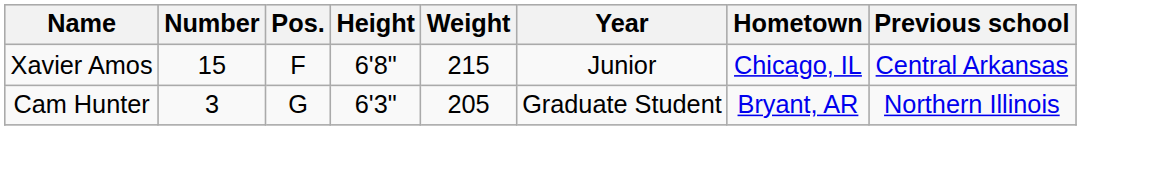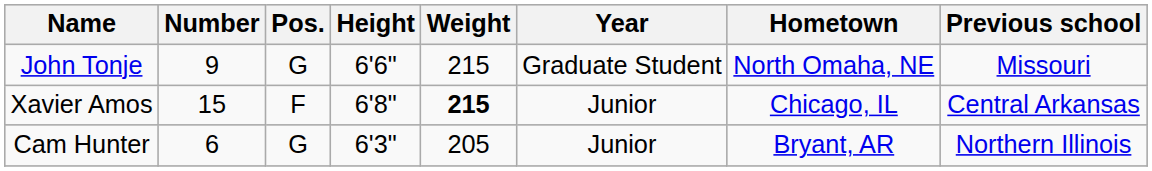+ row: (82, 64)
(469, 64) normal -> (469, 104) bold
(212, 104) 3 -> (212, 144) 6
(622, 104) Graduate Student -> (622, 144) Junior
